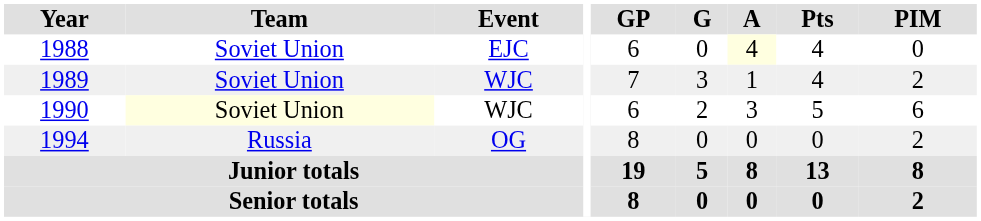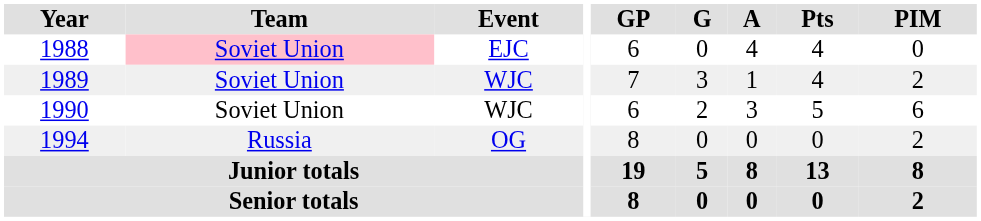(279, 49) no background -> (279, 49) pink background
(752, 49) lightyellow background -> (752, 49) no background
(279, 110) lightyellow background -> (279, 110) no background
